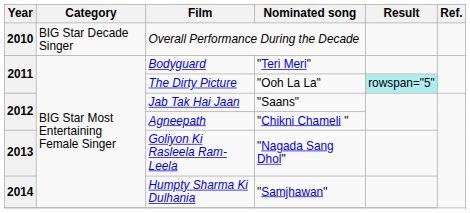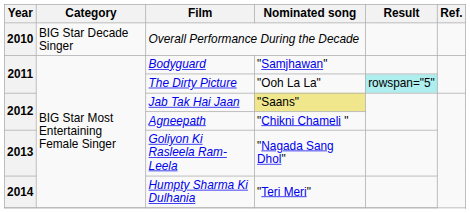(284, 64) "Teri Meri" -> (292, 64) "Samjhawan"
(278, 102) no background -> (278, 102) khaki background
(292, 191) "Samjhawan" -> (284, 191) "Teri Meri"
